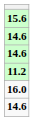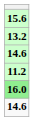(17, 36) 14.6 -> (17, 36) 13.2
(17, 89) no background -> (17, 89) lightgreen background
